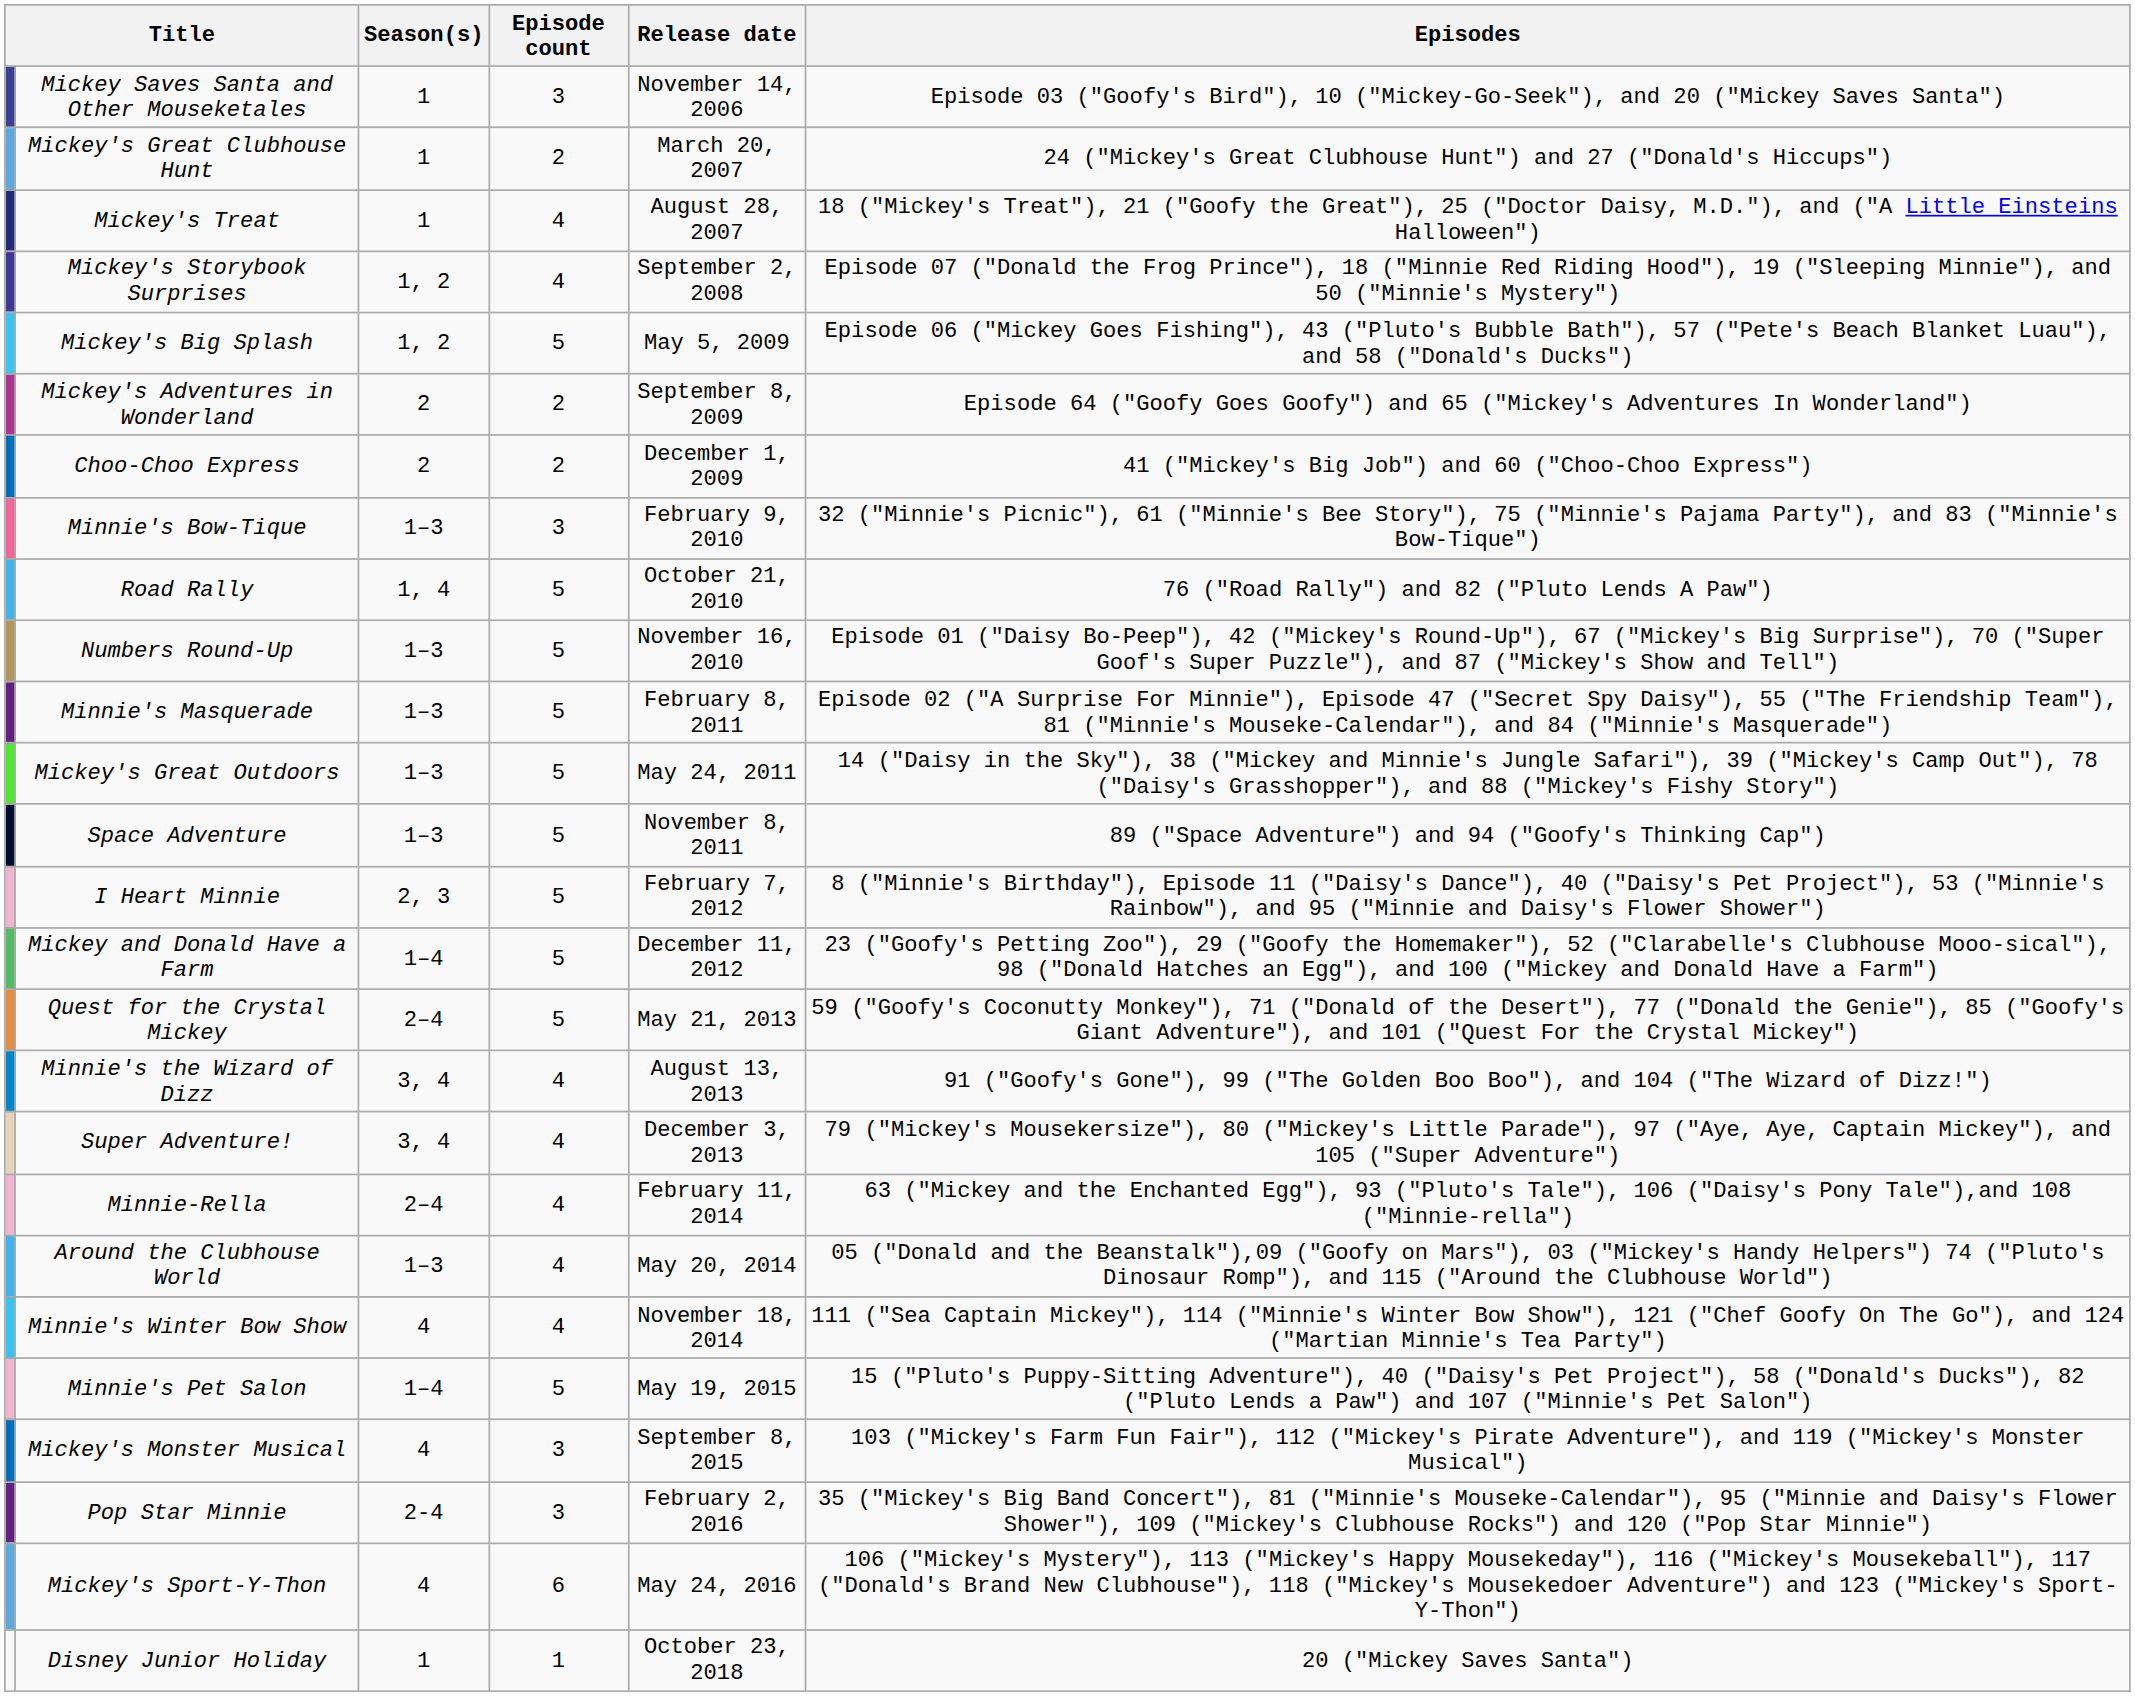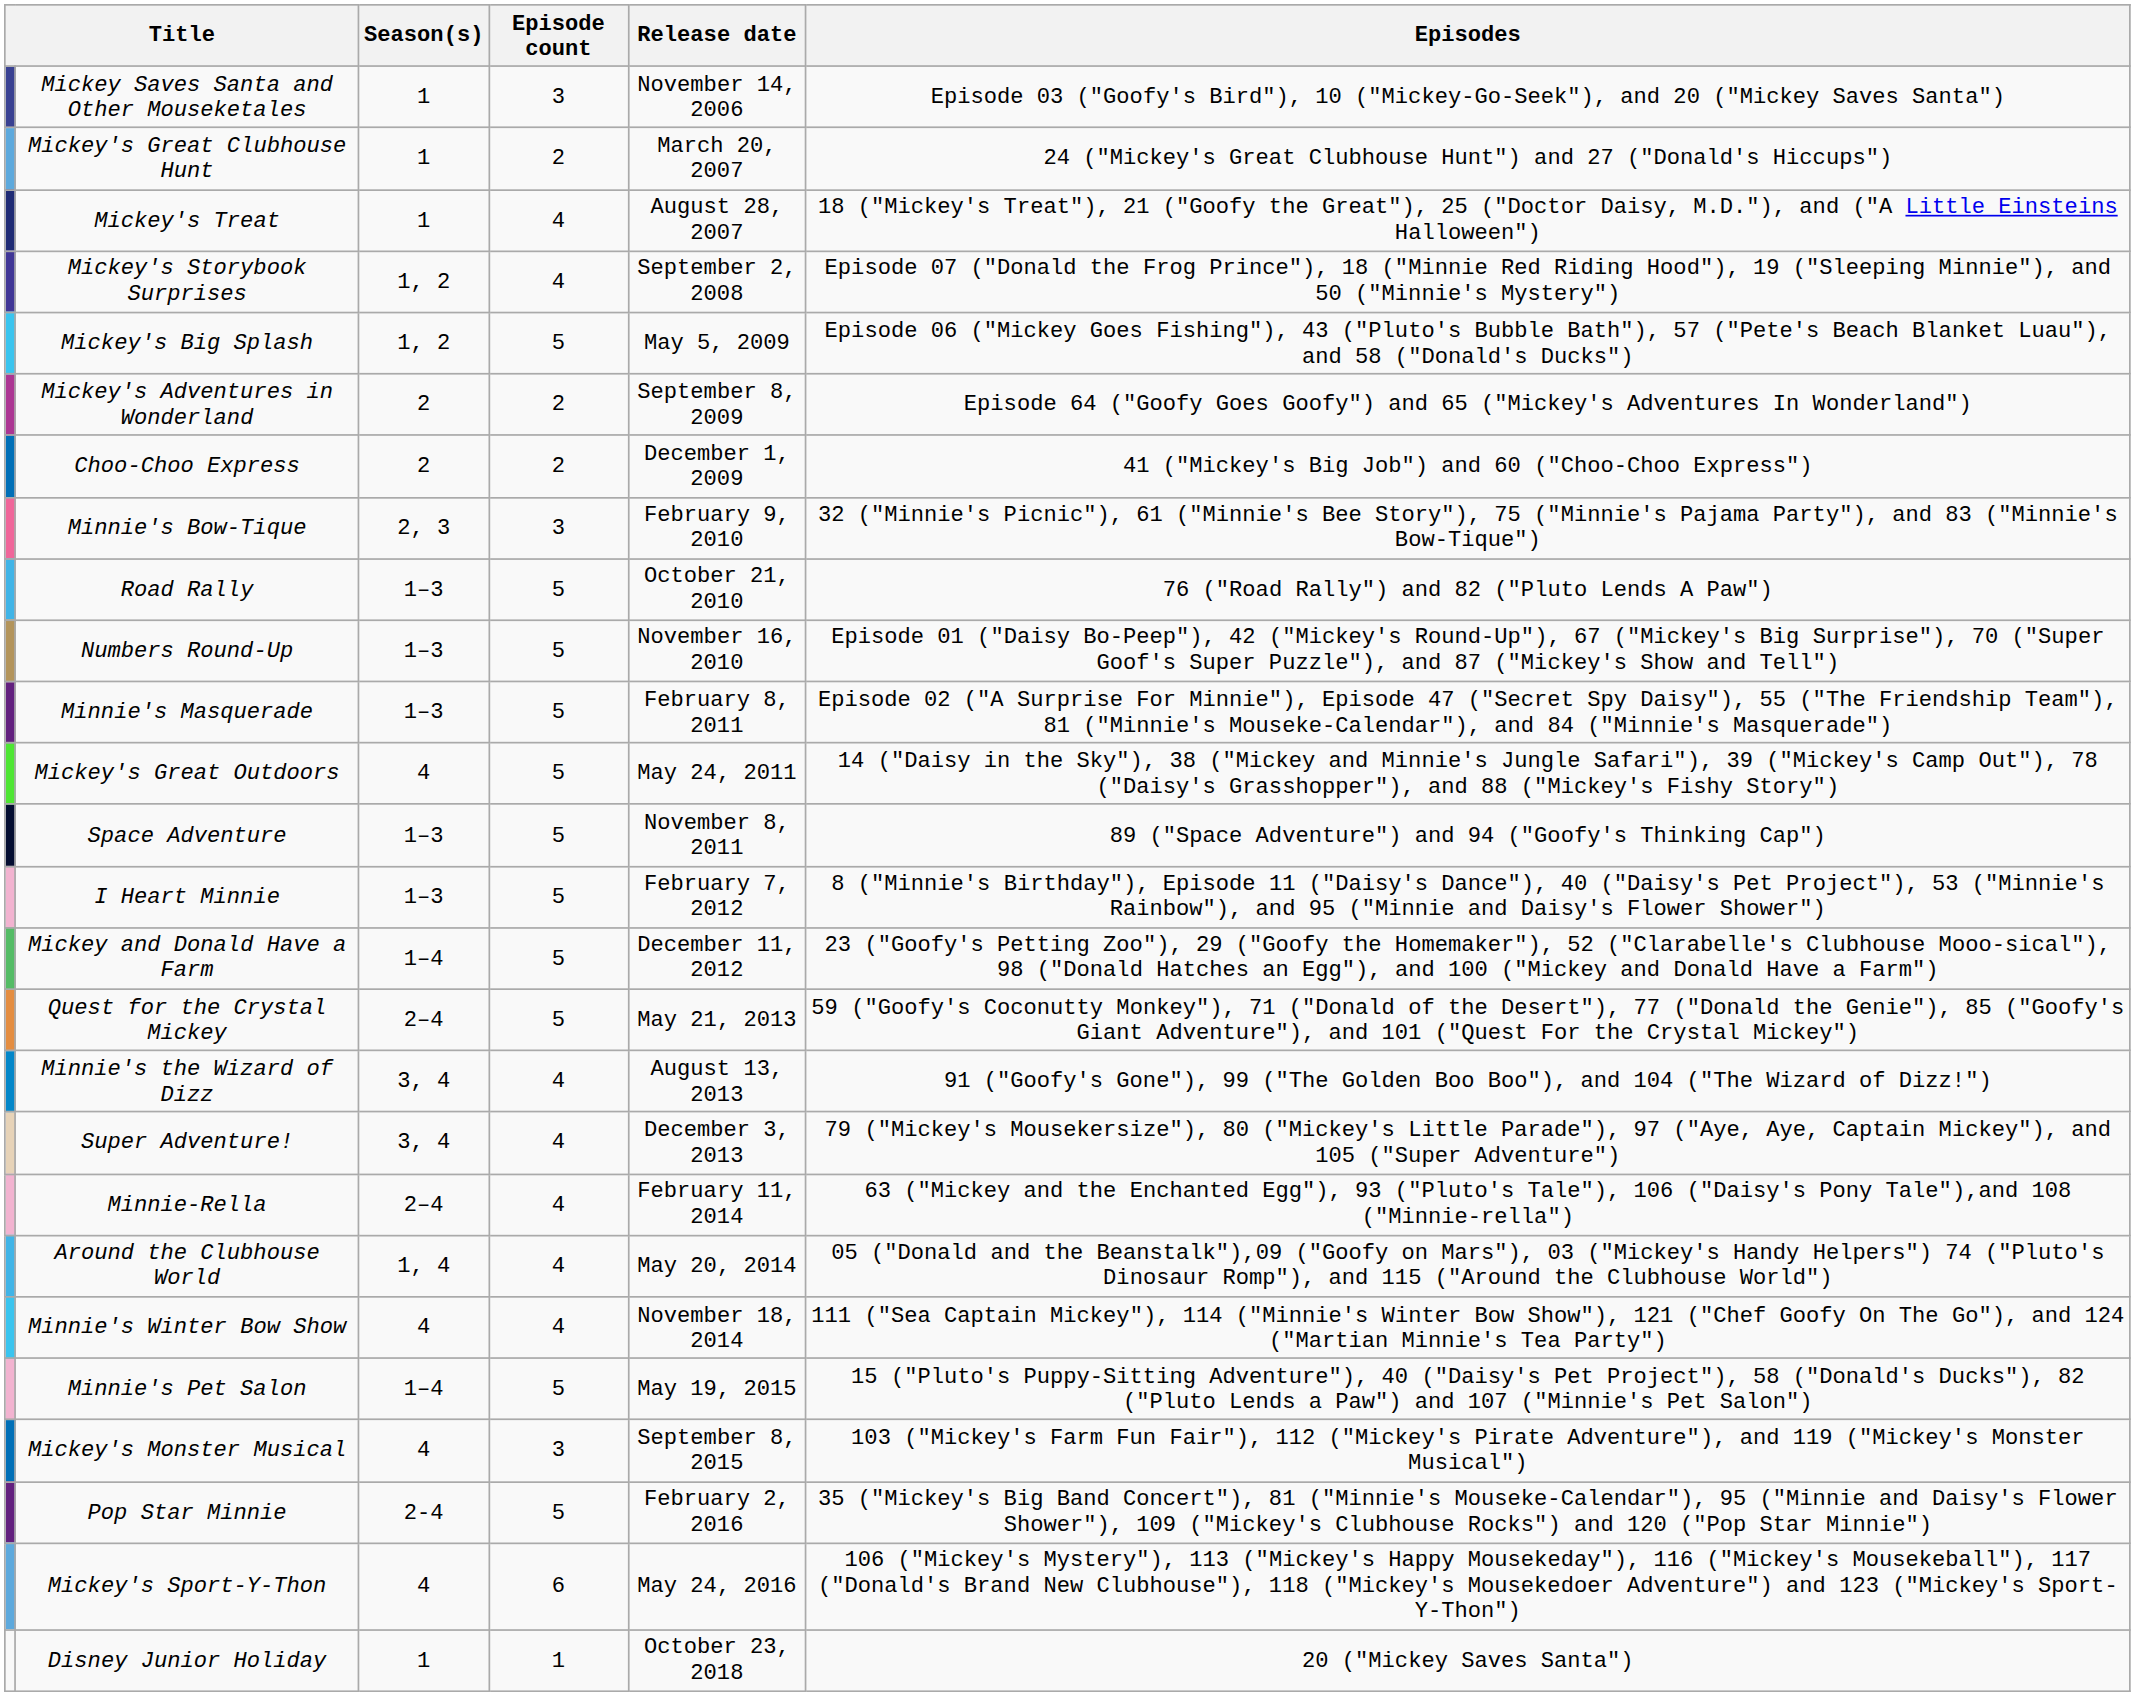(424, 528) 1–3 -> (424, 528) 2, 3
(424, 589) 1, 4 -> (424, 589) 1–3
(424, 774) 1–3 -> (424, 774) 4
(424, 897) 2, 3 -> (424, 897) 1–3
(424, 1266) 1–3 -> (424, 1266) 1, 4
(558, 1512) 3 -> (558, 1512) 5
